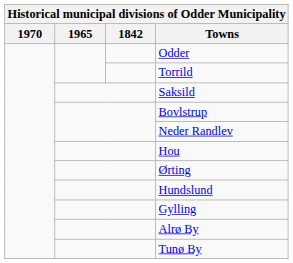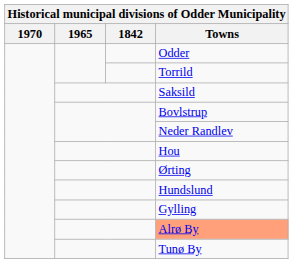(179, 229) no background -> (179, 229) lightsalmon background
